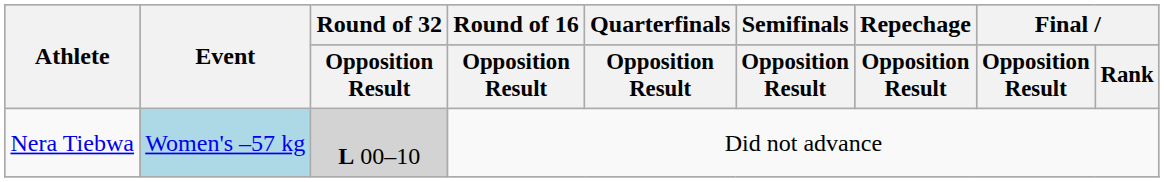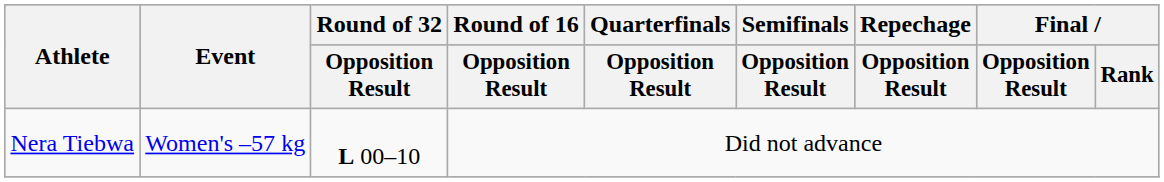(225, 142) lightblue background -> (225, 142) no background
(379, 157) lightgrey background -> (379, 157) no background
